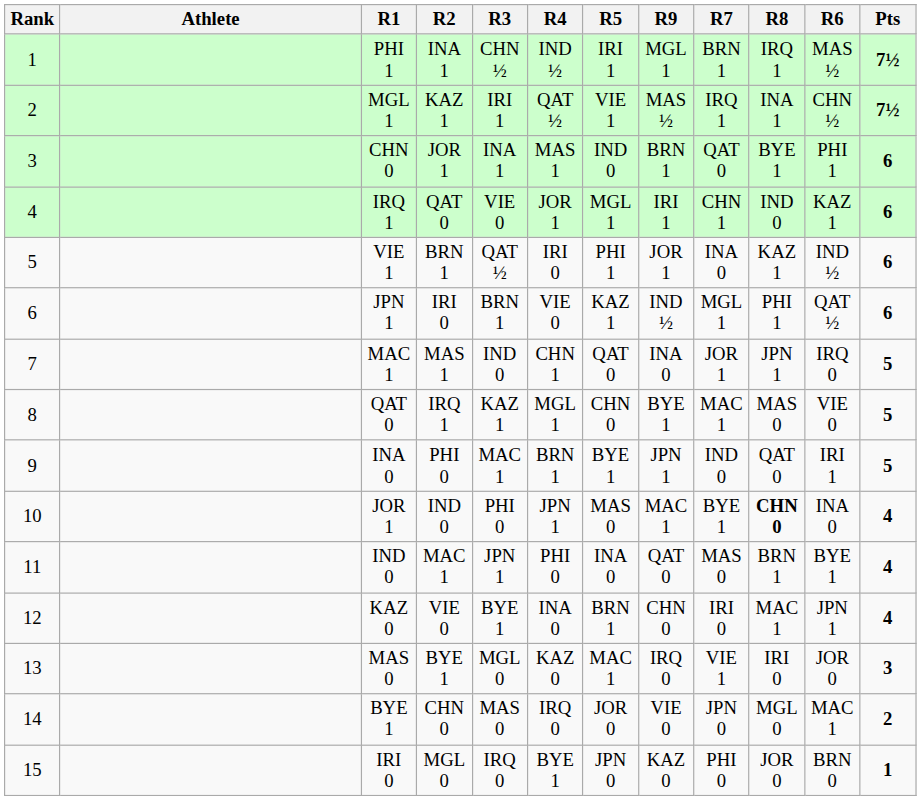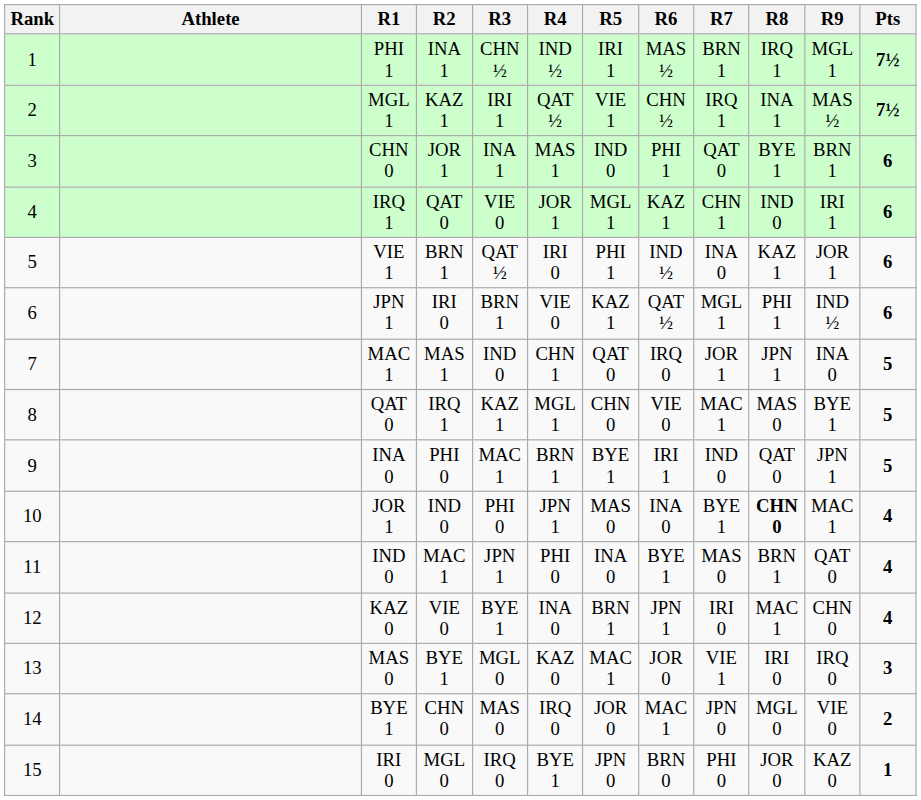columns swapped: (832, 19) <-> (666, 19)
